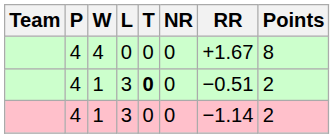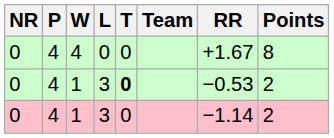columns swapped: (35, 20) <-> (179, 20)
(228, 84) −0.51 -> (228, 84) −0.53
